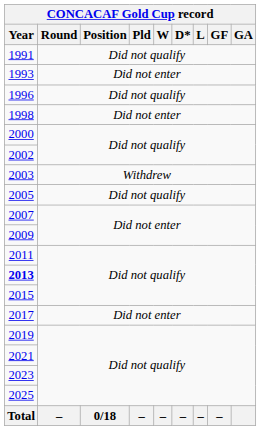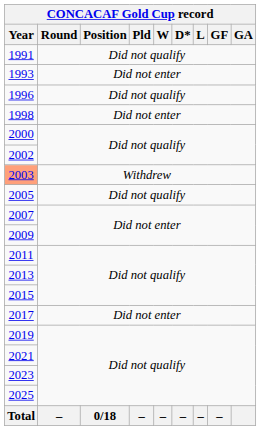(21, 174) no background -> (21, 174) lightsalmon background
(21, 275) bold -> (21, 275) normal
